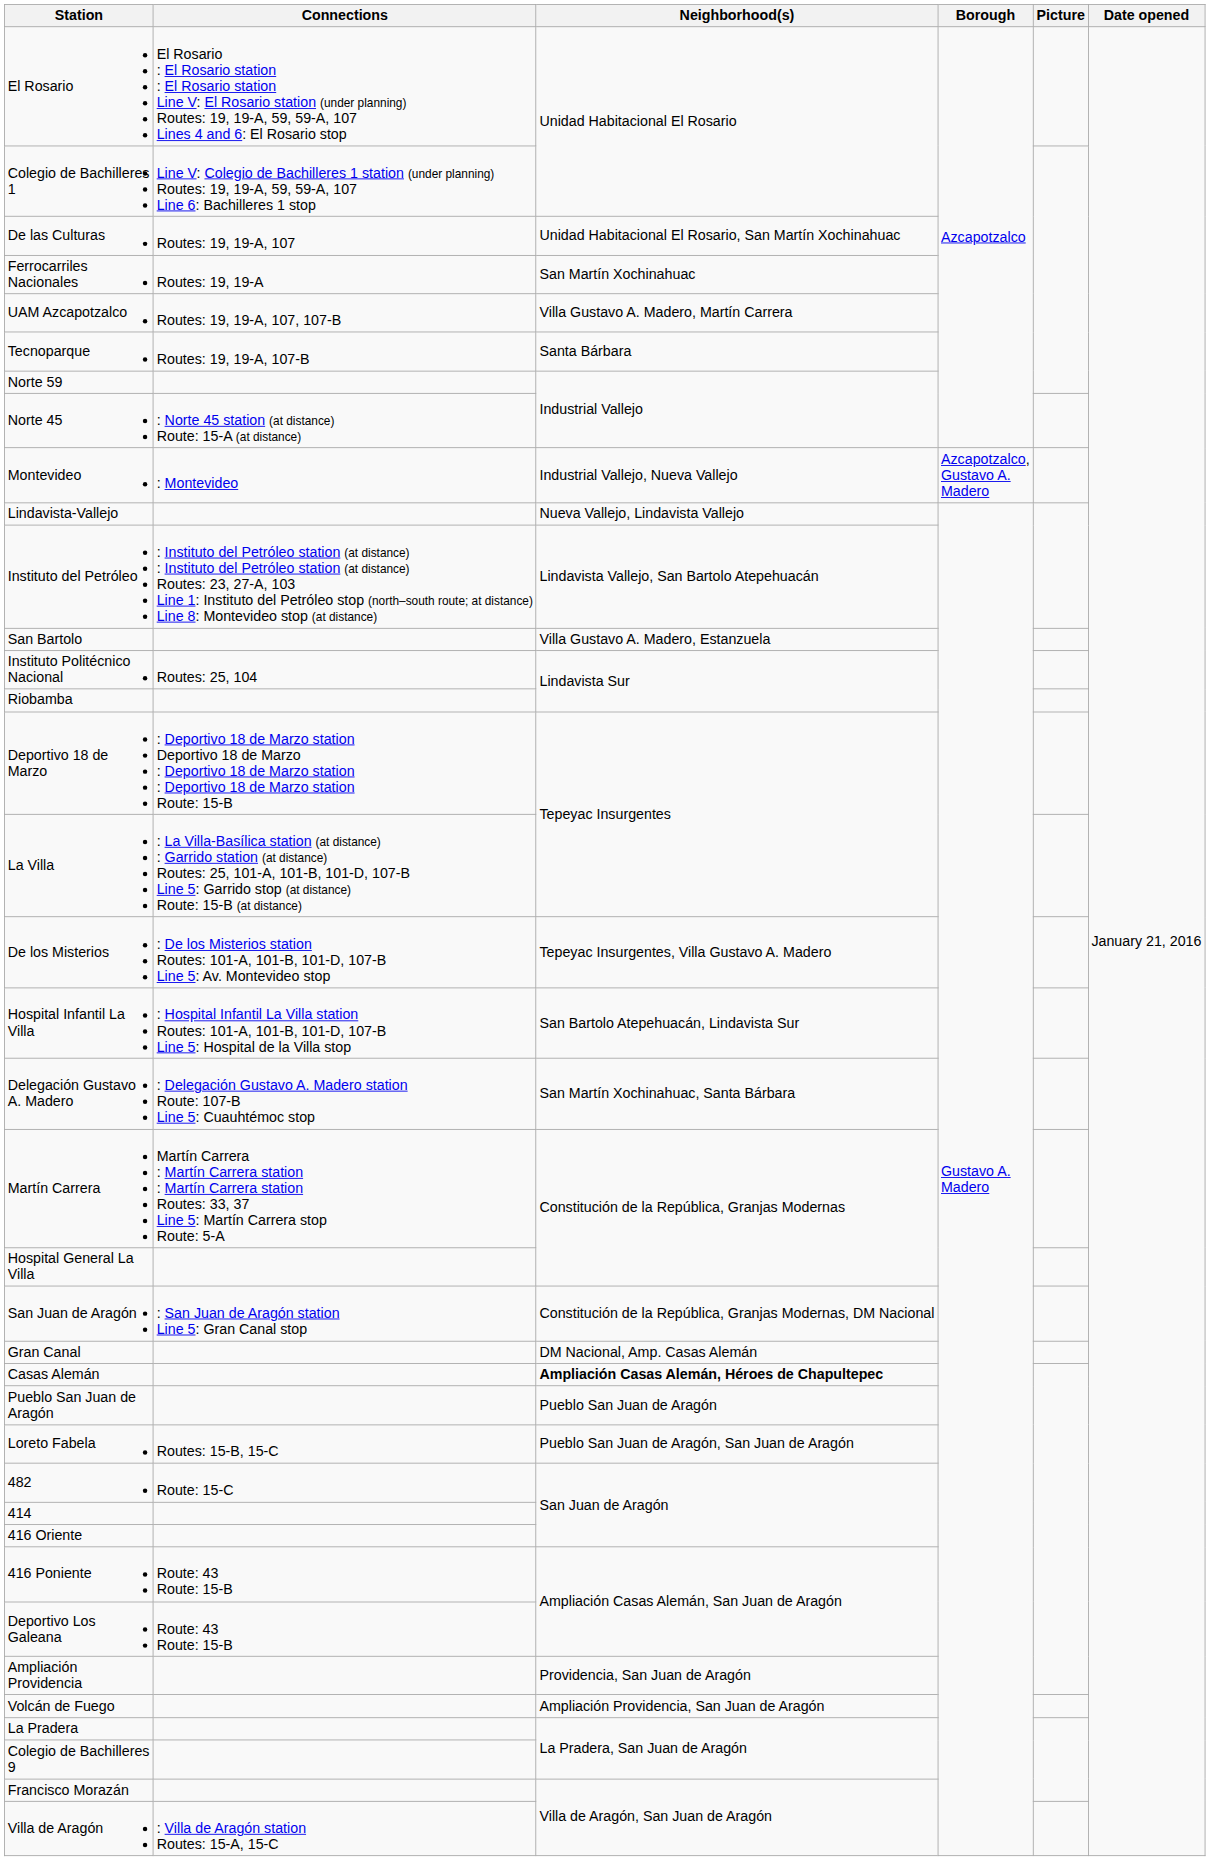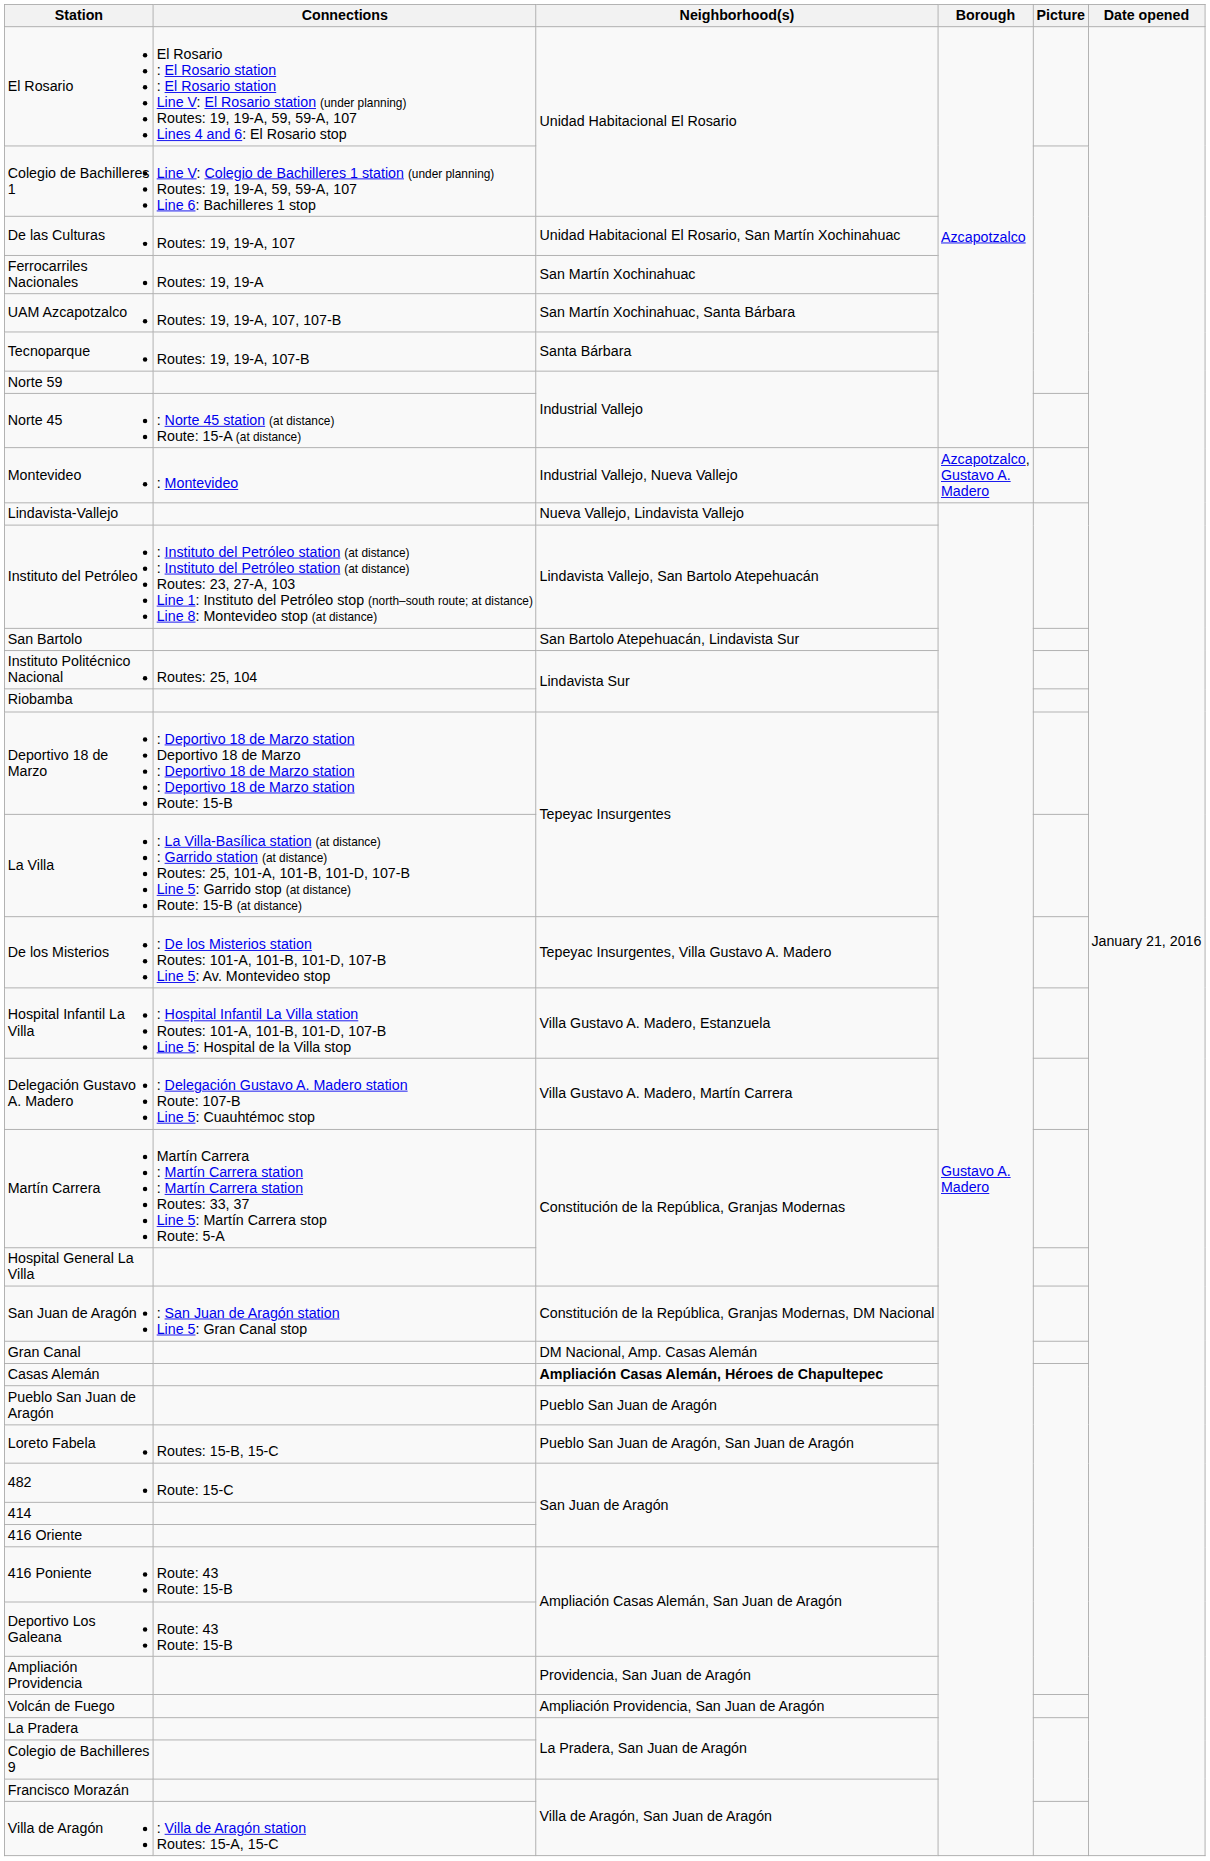(666, 312) Villa Gustavo A. Madero, Martín Carrera -> (667, 312) San Martín Xochinahuac, Santa Bárbara
(655, 639) Villa Gustavo A. Madero, Estanzuela -> (669, 639) San Bartolo Atepehuacán, Lindavista Sur
(669, 1023) San Bartolo Atepehuacán, Lindavista Sur -> (655, 1023) Villa Gustavo A. Madero, Estanzuela
(667, 1093) San Martín Xochinahuac, Santa Bárbara -> (666, 1093) Villa Gustavo A. Madero, Martín Carrera
